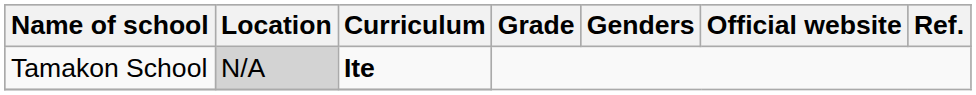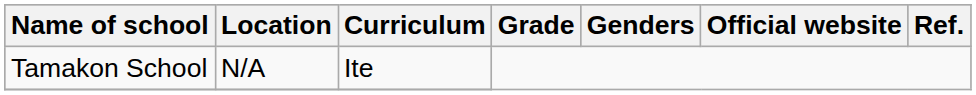(243, 67) lightgrey background -> (243, 67) no background
(359, 67) bold -> (359, 67) normal
